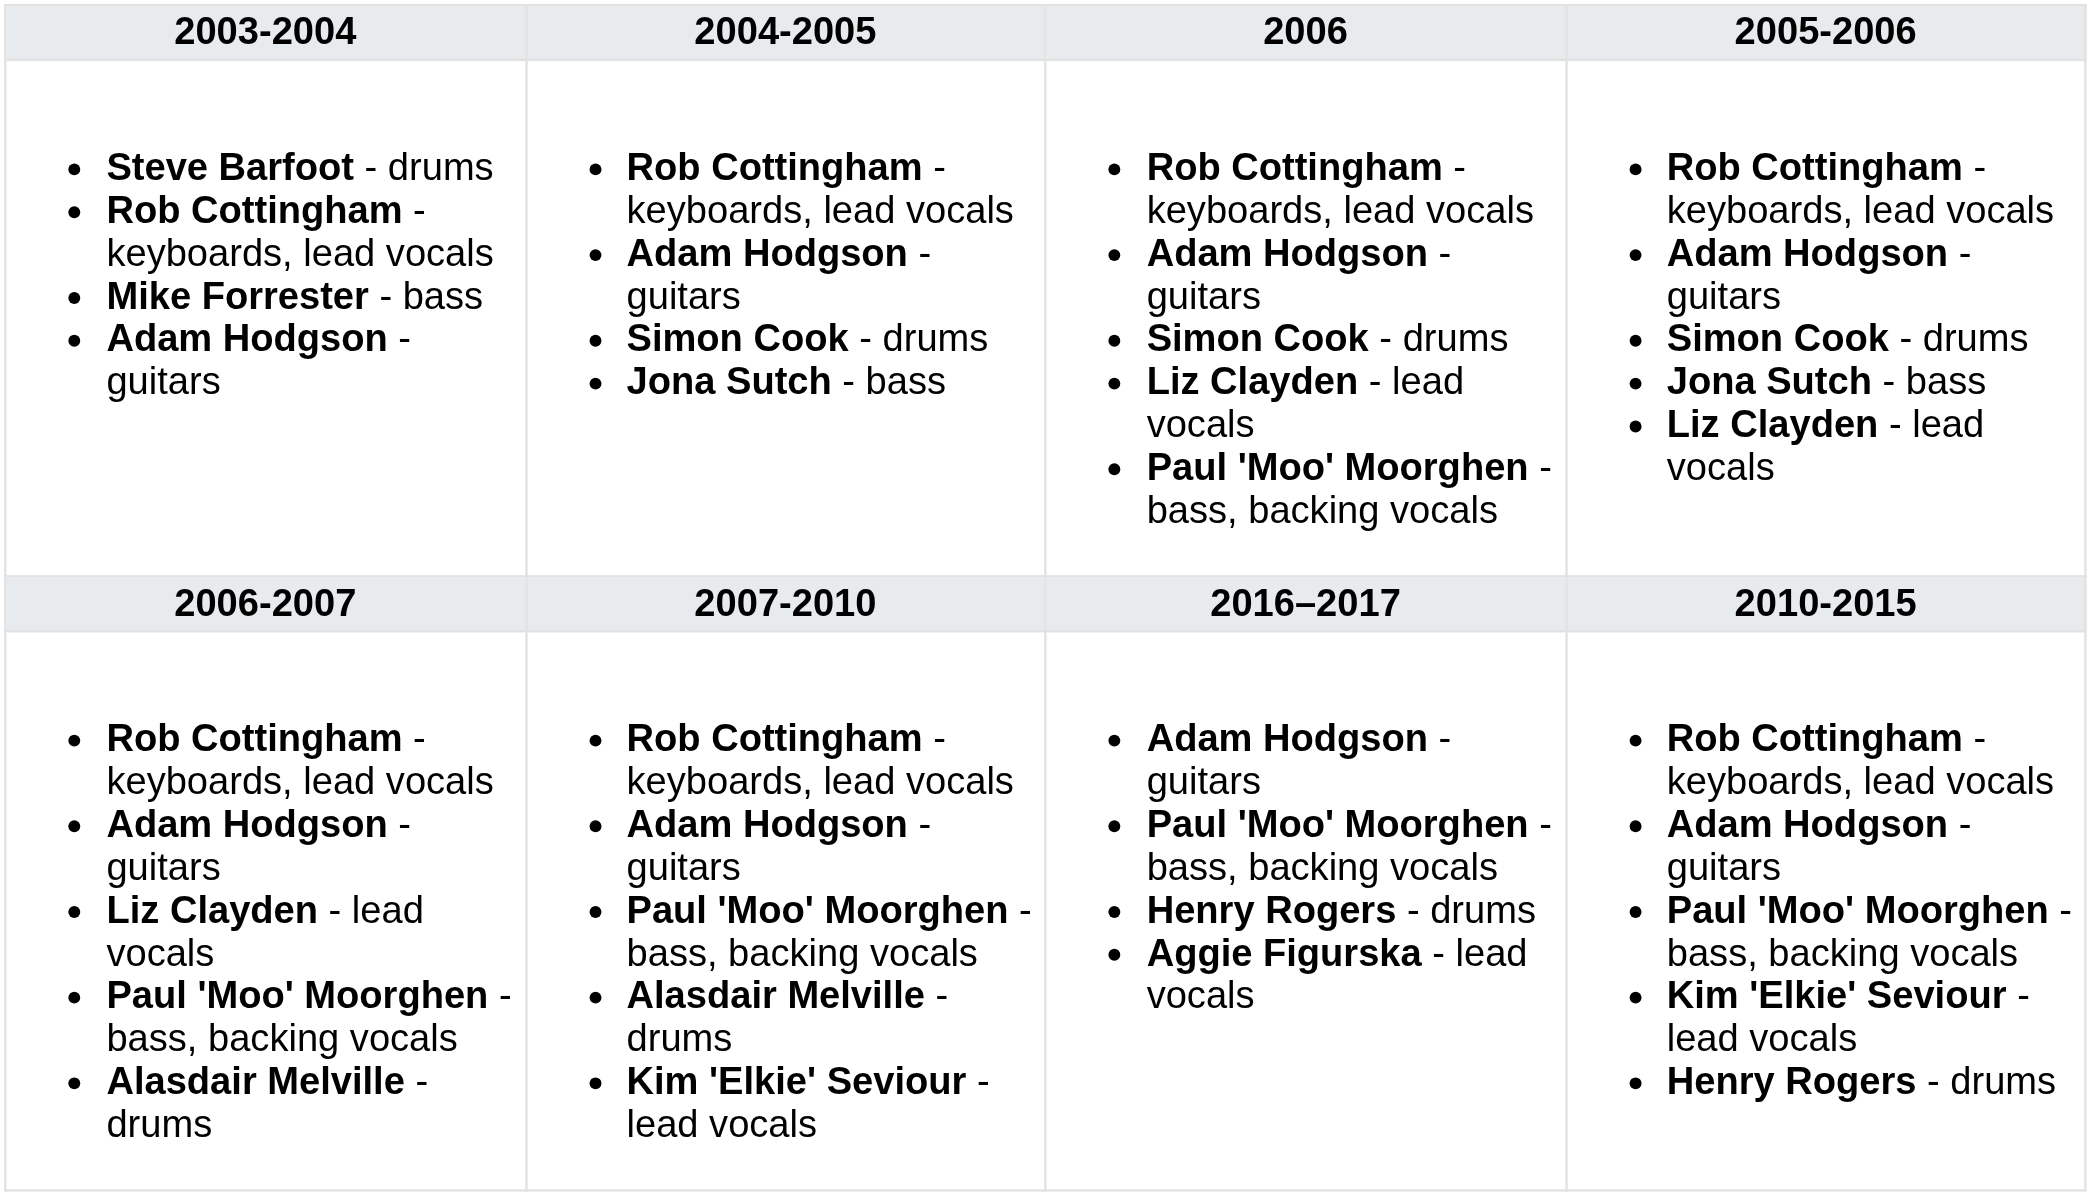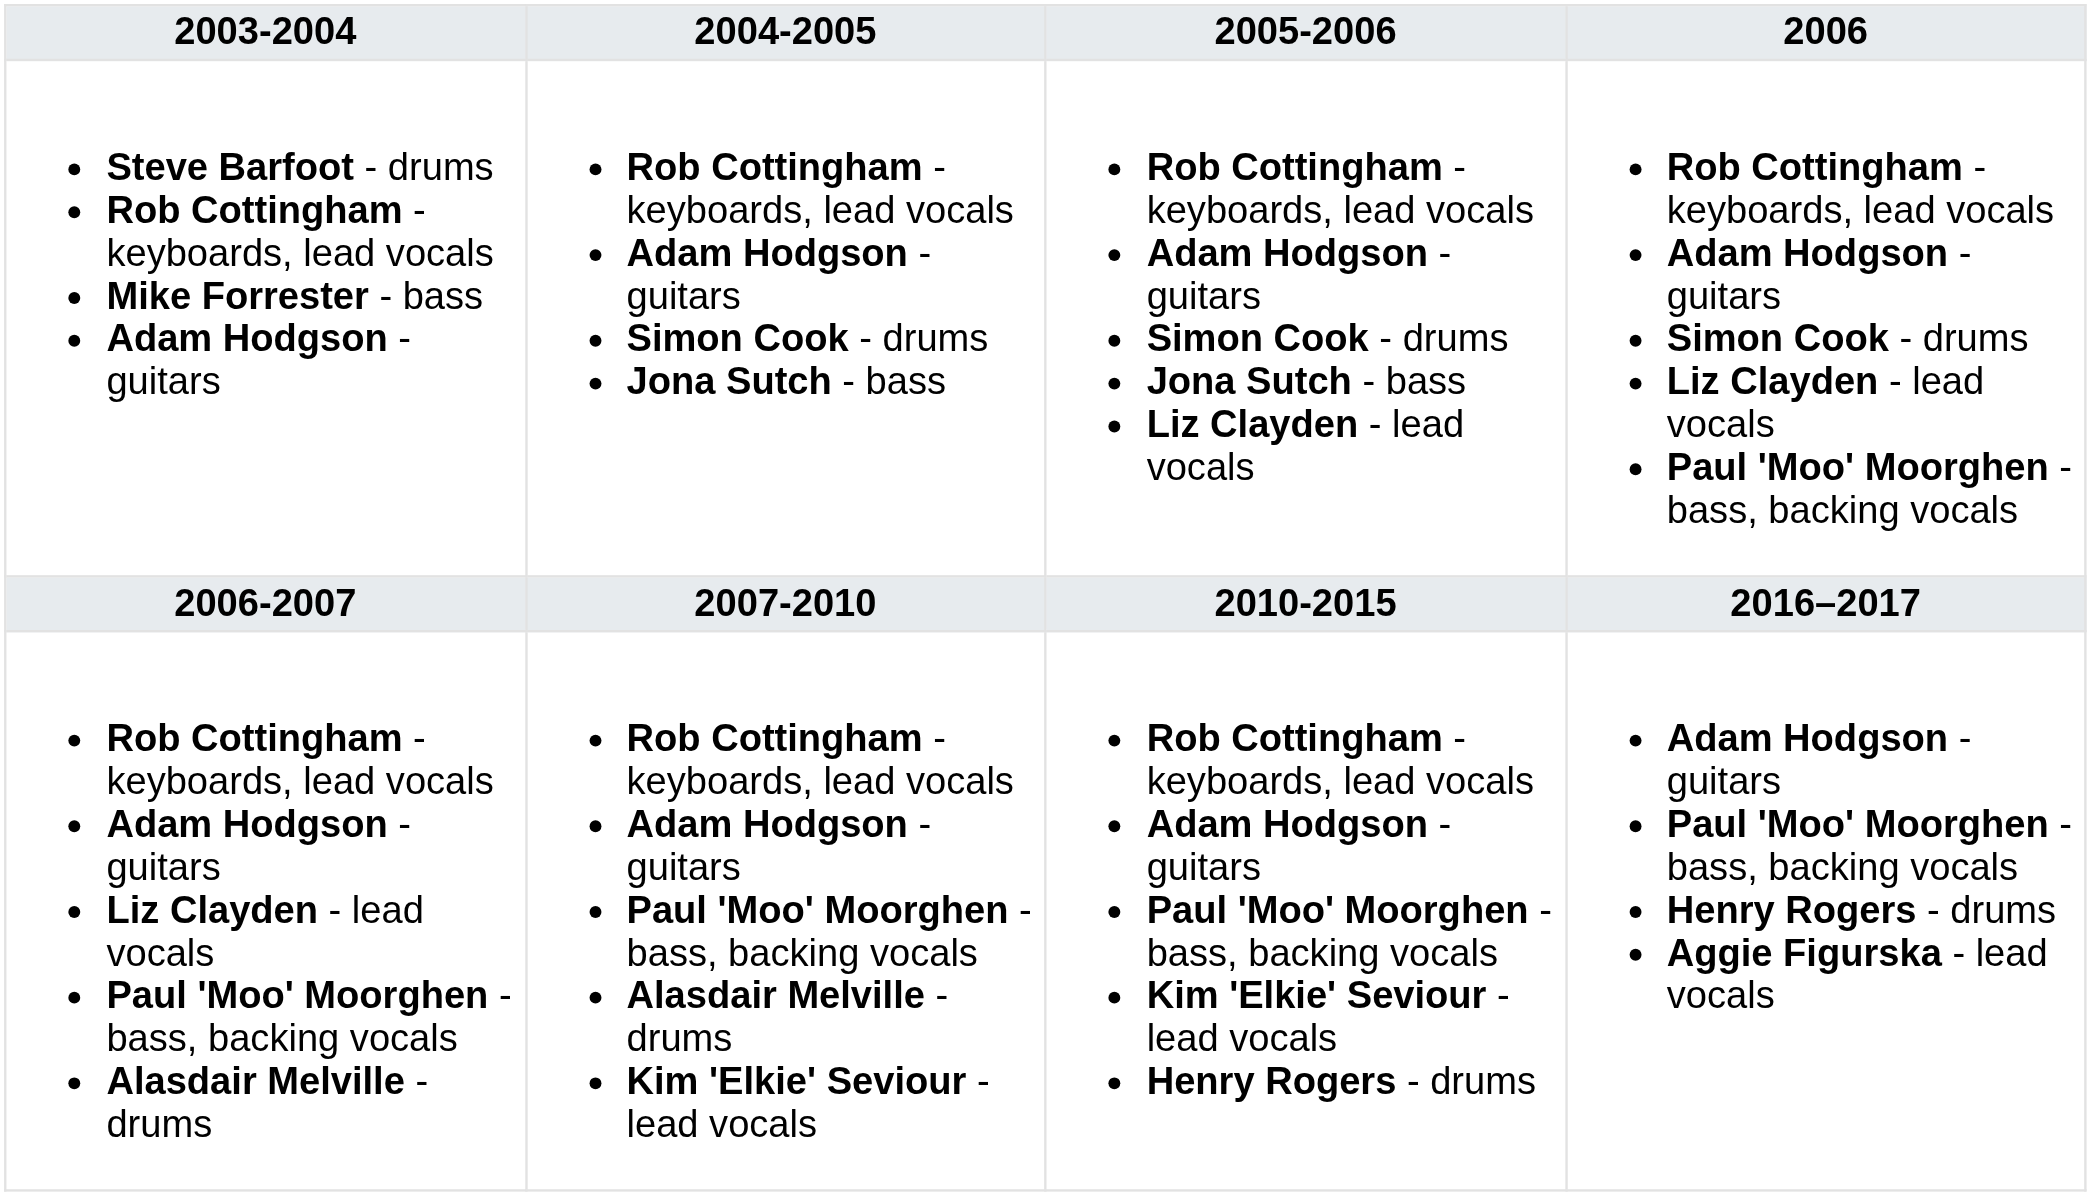columns swapped: (1826, 31) <-> (1306, 31)
